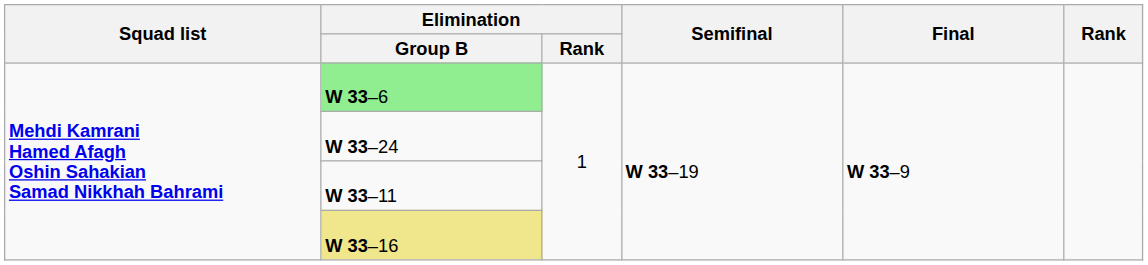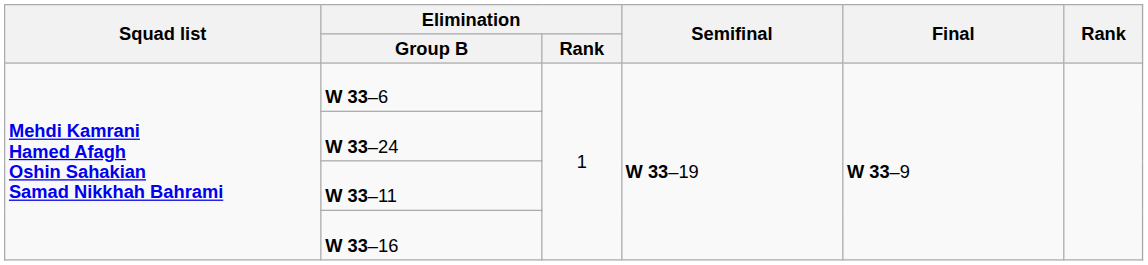(357, 98) lightgreen background -> (357, 98) no background
(362, 245) khaki background -> (362, 245) no background
